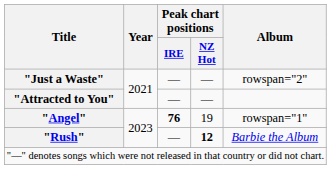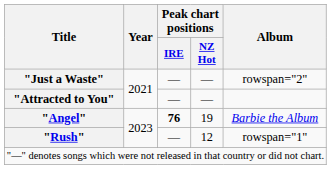(275, 118) rowspan="1" -> (275, 118) Barbie the Album
(207, 137) bold -> (207, 137) normal
(275, 137) Barbie the Album -> (275, 137) rowspan="1"
